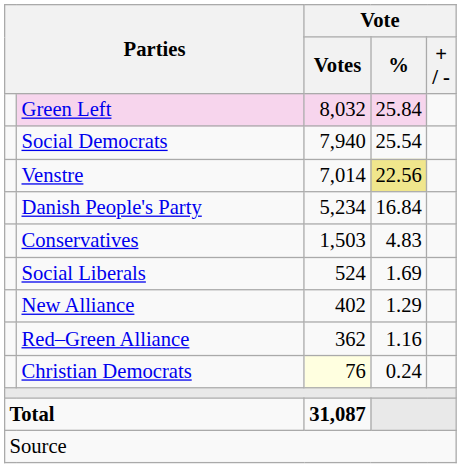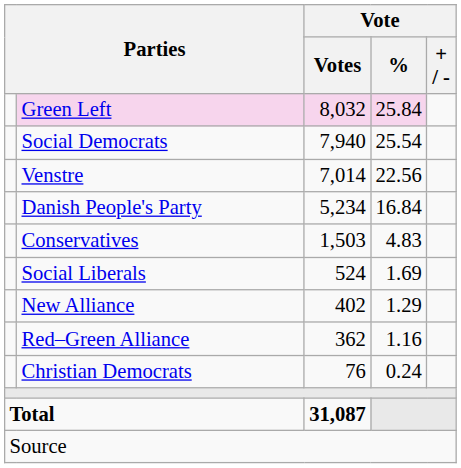(399, 175) khaki background -> (399, 175) no background
(356, 371) lightyellow background -> (356, 371) no background
